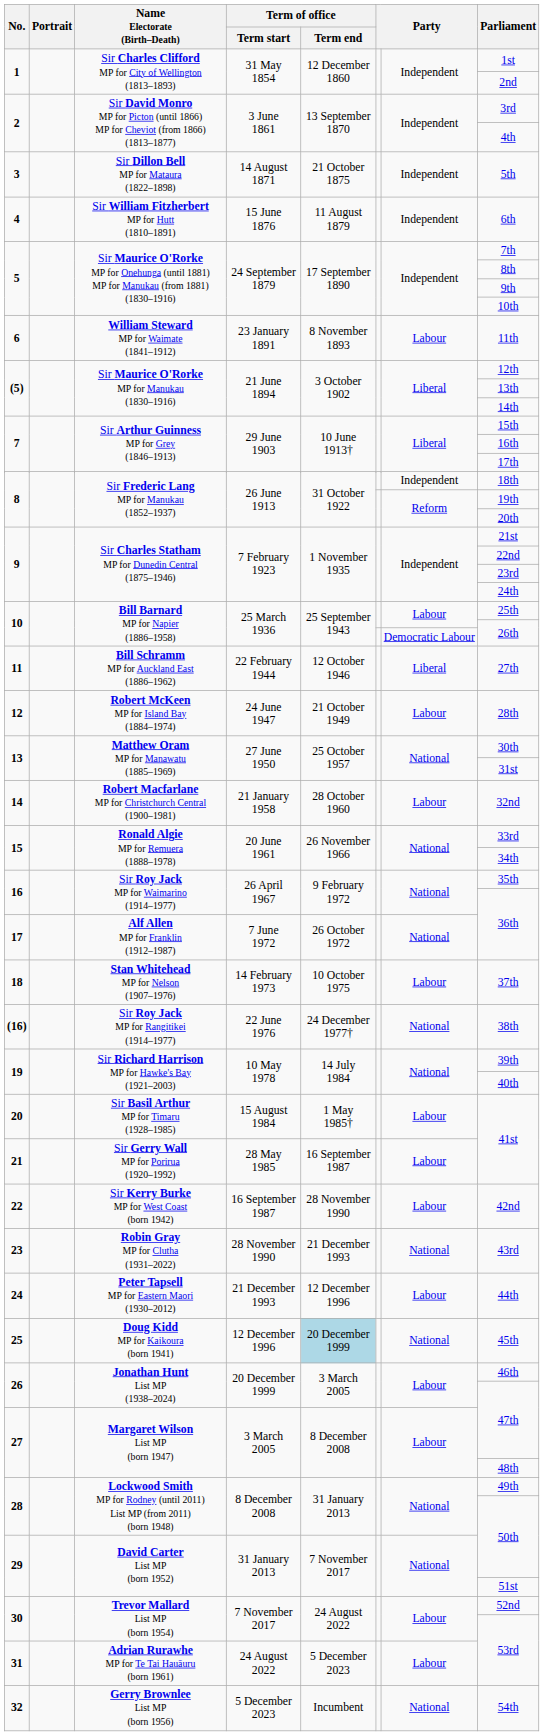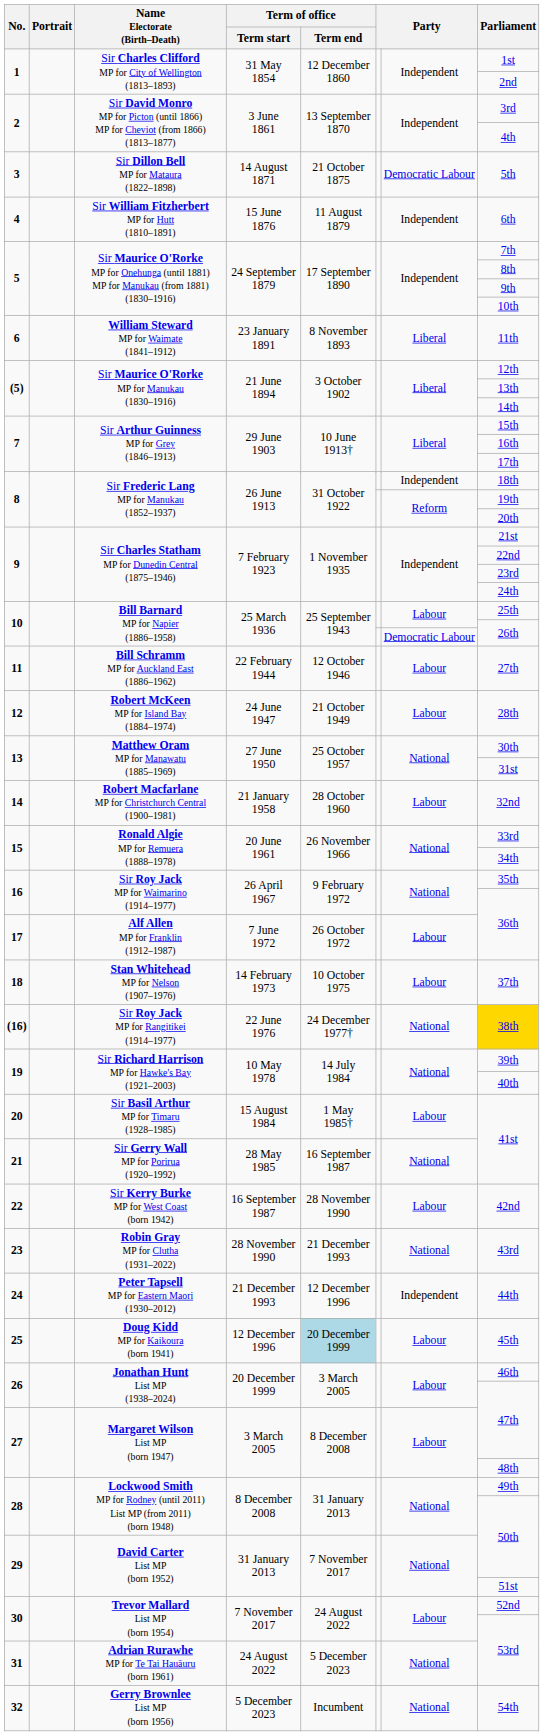(429, 174) Independent -> (429, 174) Democratic Labour
(429, 338) Labour -> (429, 338) Liberal
(429, 668) Liberal -> (429, 668) Labour
(429, 937) National -> (429, 937) Labour
(508, 1027) no background -> (508, 1027) gold background
(429, 1161) Labour -> (429, 1161) National
(429, 1295) Labour -> (429, 1295) Independent
(429, 1340) National -> (429, 1340) Labour
(429, 1663) Labour -> (429, 1663) National
